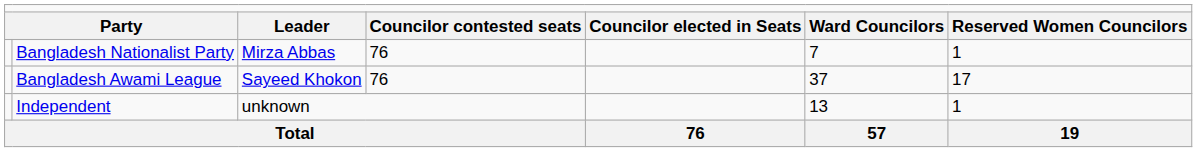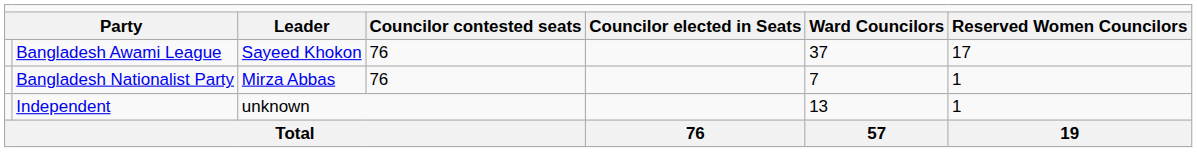rows swapped: (119, 79) <-> (125, 52)
